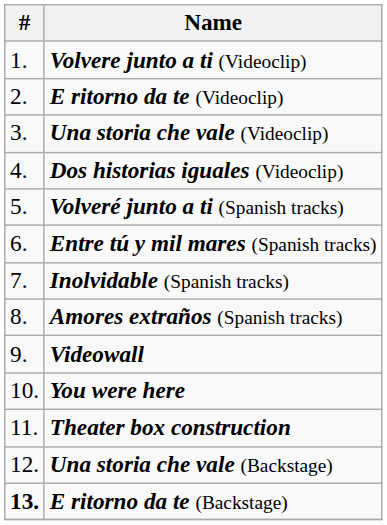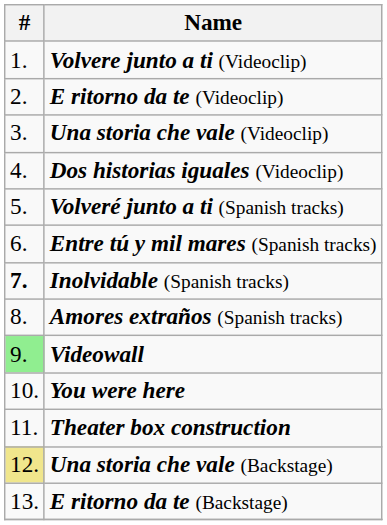(19, 280) normal -> (19, 280) bold
(19, 354) no background -> (19, 354) lightgreen background
(25, 464) no background -> (25, 464) khaki background
(25, 501) bold -> (25, 501) normal
